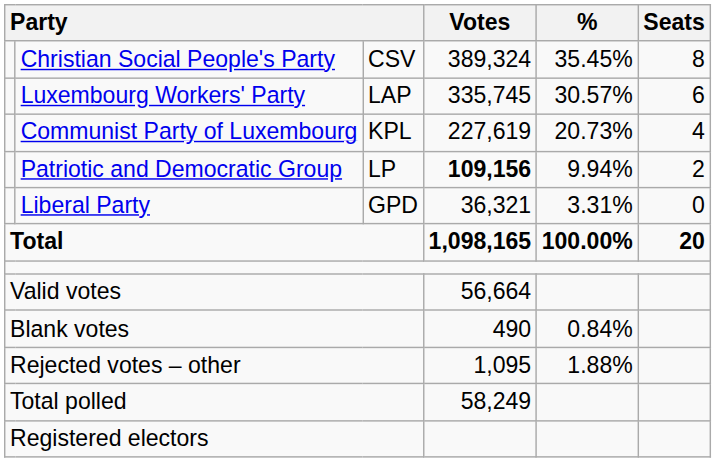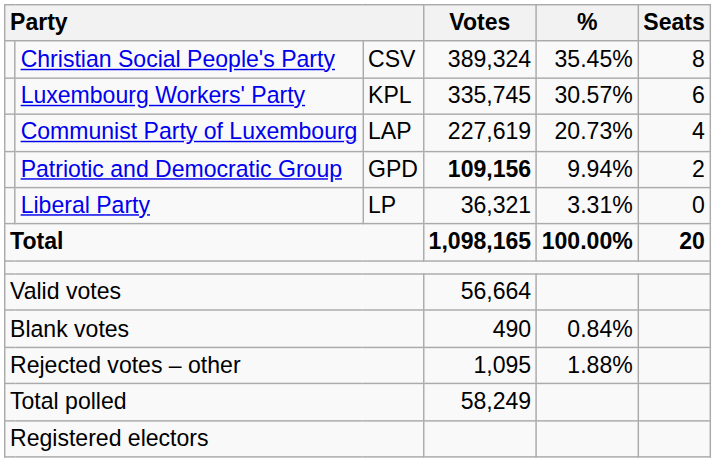(390, 95) LAP -> (390, 95) KPL
(390, 132) KPL -> (390, 132) LAP
(382, 168) LP -> (393, 168) GPD
(393, 205) GPD -> (382, 205) LP
